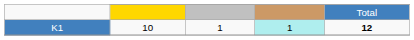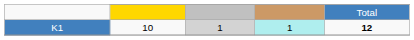(220, 28) no background -> (220, 28) lightgrey background
